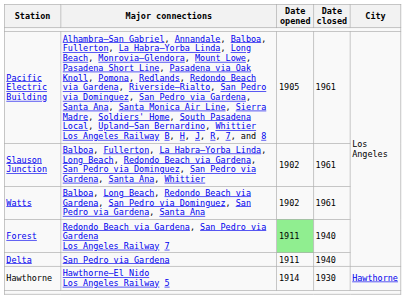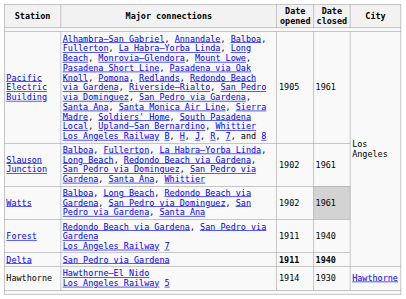(326, 203) no background -> (326, 203) lightgrey background
(289, 236) lightgreen background -> (289, 236) no background
(289, 260) normal -> (289, 260) bold
(326, 260) normal -> (326, 260) bold
